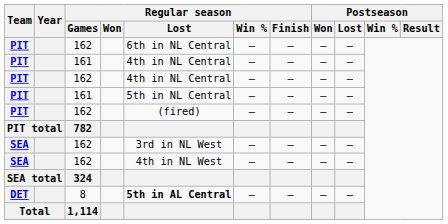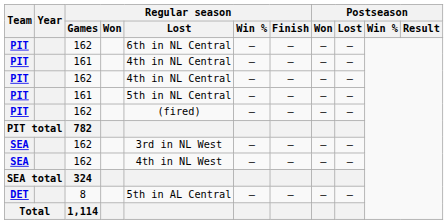(179, 195) bold -> (179, 195) normal
